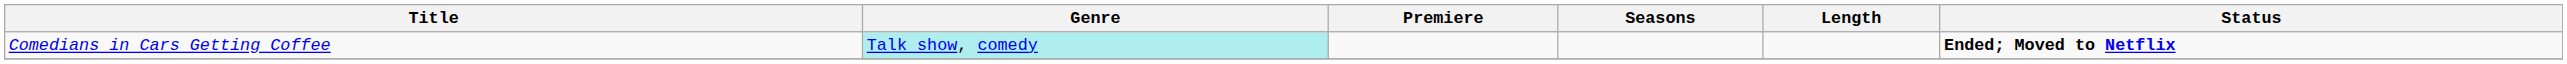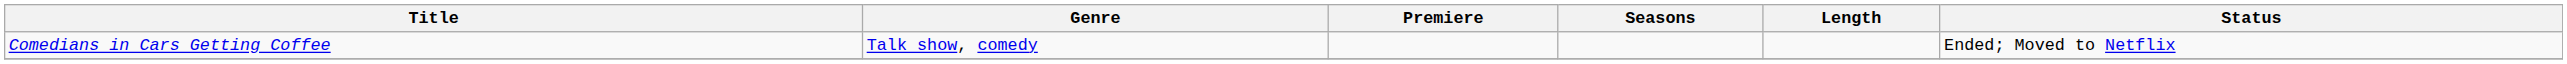(952, 46) paleturquoise background -> (952, 46) no background
(2060, 46) bold -> (2060, 46) normal
